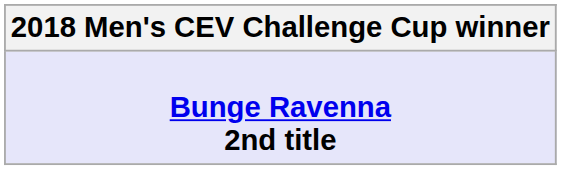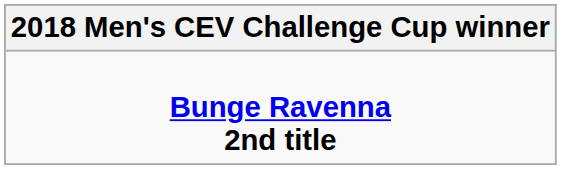(280, 123) lavender background -> (280, 123) no background
